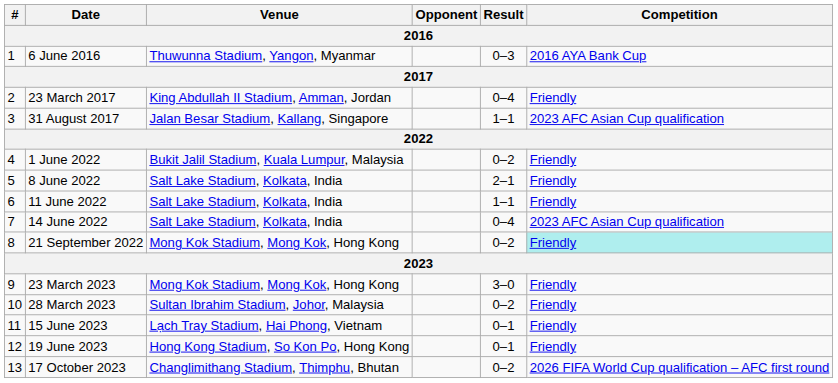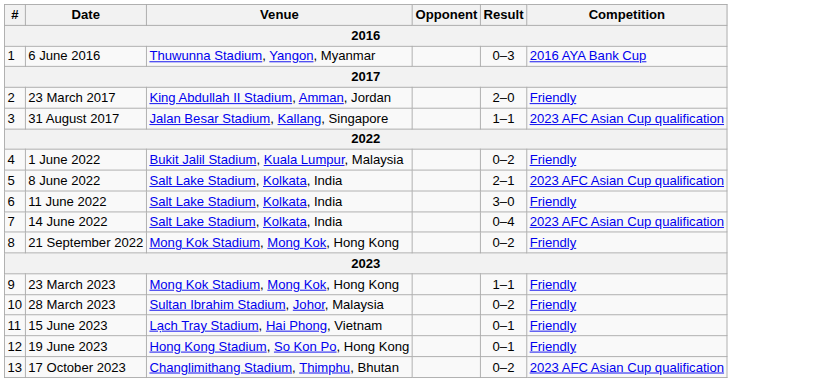(503, 98) 0–4 -> (503, 98) 2–0
(553, 181) Friendly -> (627, 181) 2023 AFC Asian Cup qualification
(503, 202) 1–1 -> (503, 202) 3–0
(553, 243) paleturquoise background -> (553, 243) no background
(503, 284) 3–0 -> (503, 284) 1–1
(679, 367) 2026 FIFA World Cup qualification – AFC first round -> (627, 367) 2023 AFC Asian Cup qualification
